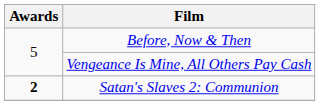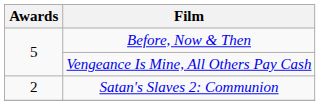(34, 87) bold -> (34, 87) normal
